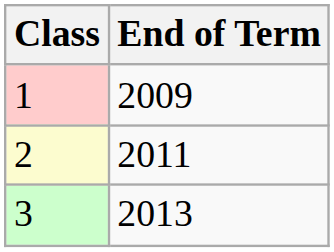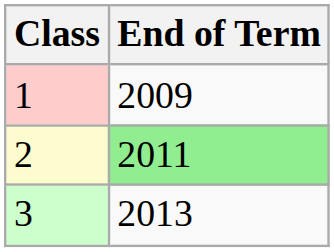(154, 154) no background -> (154, 154) lightgreen background
